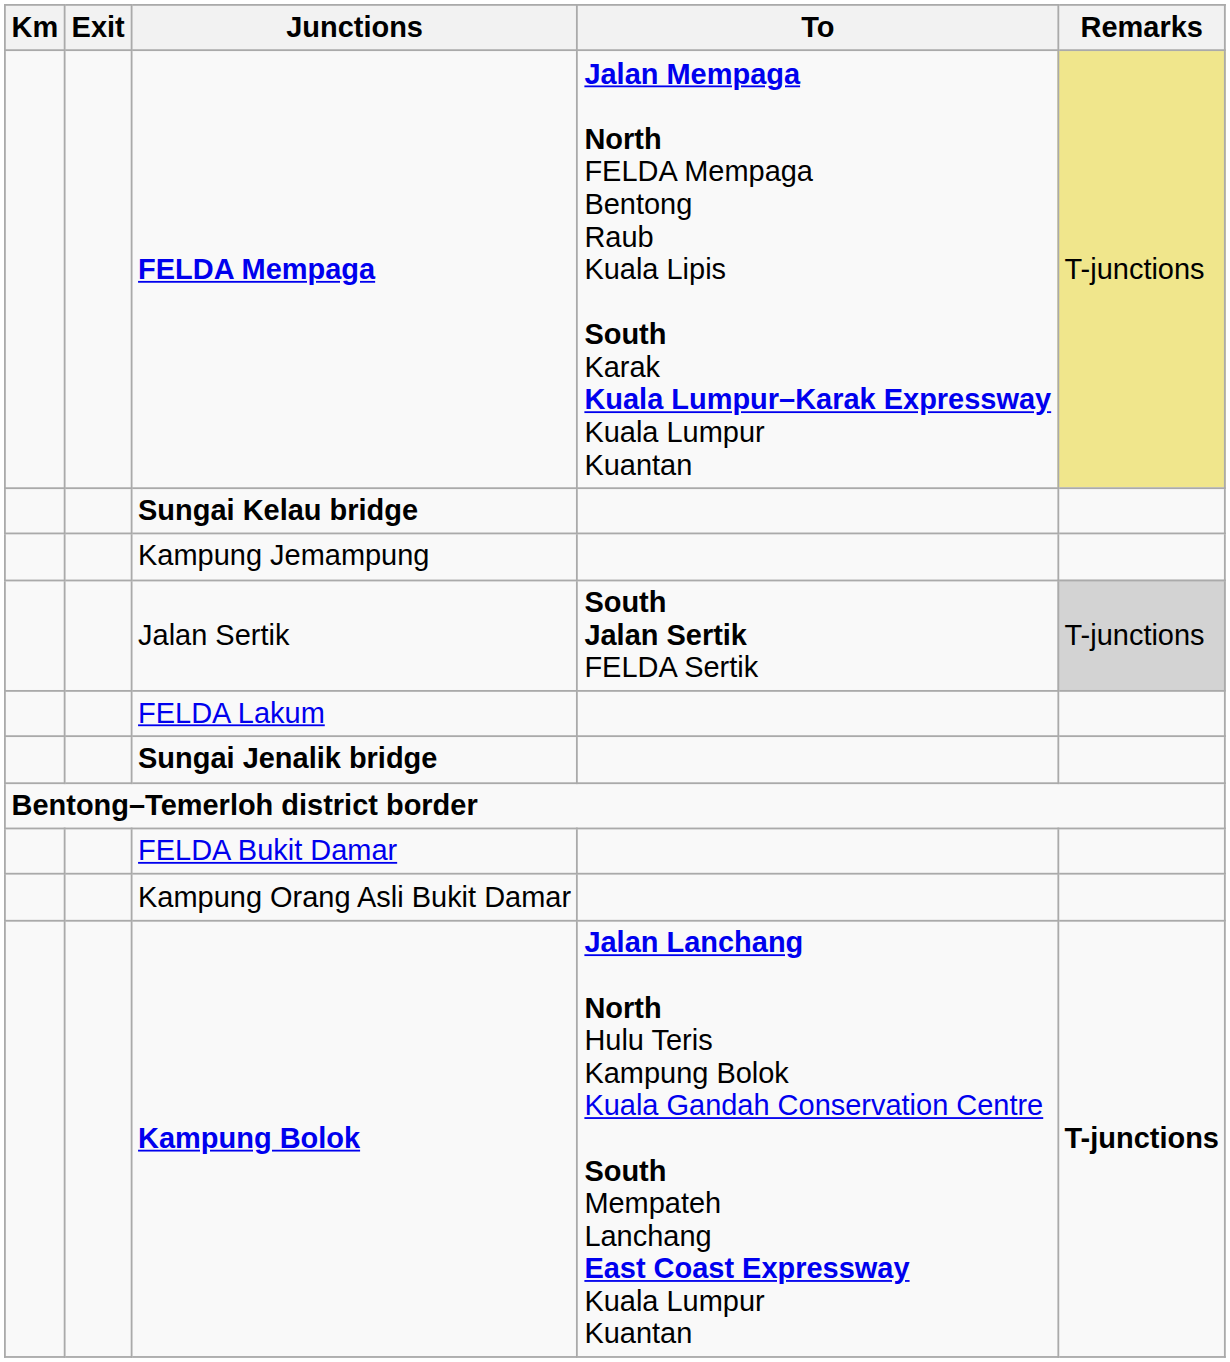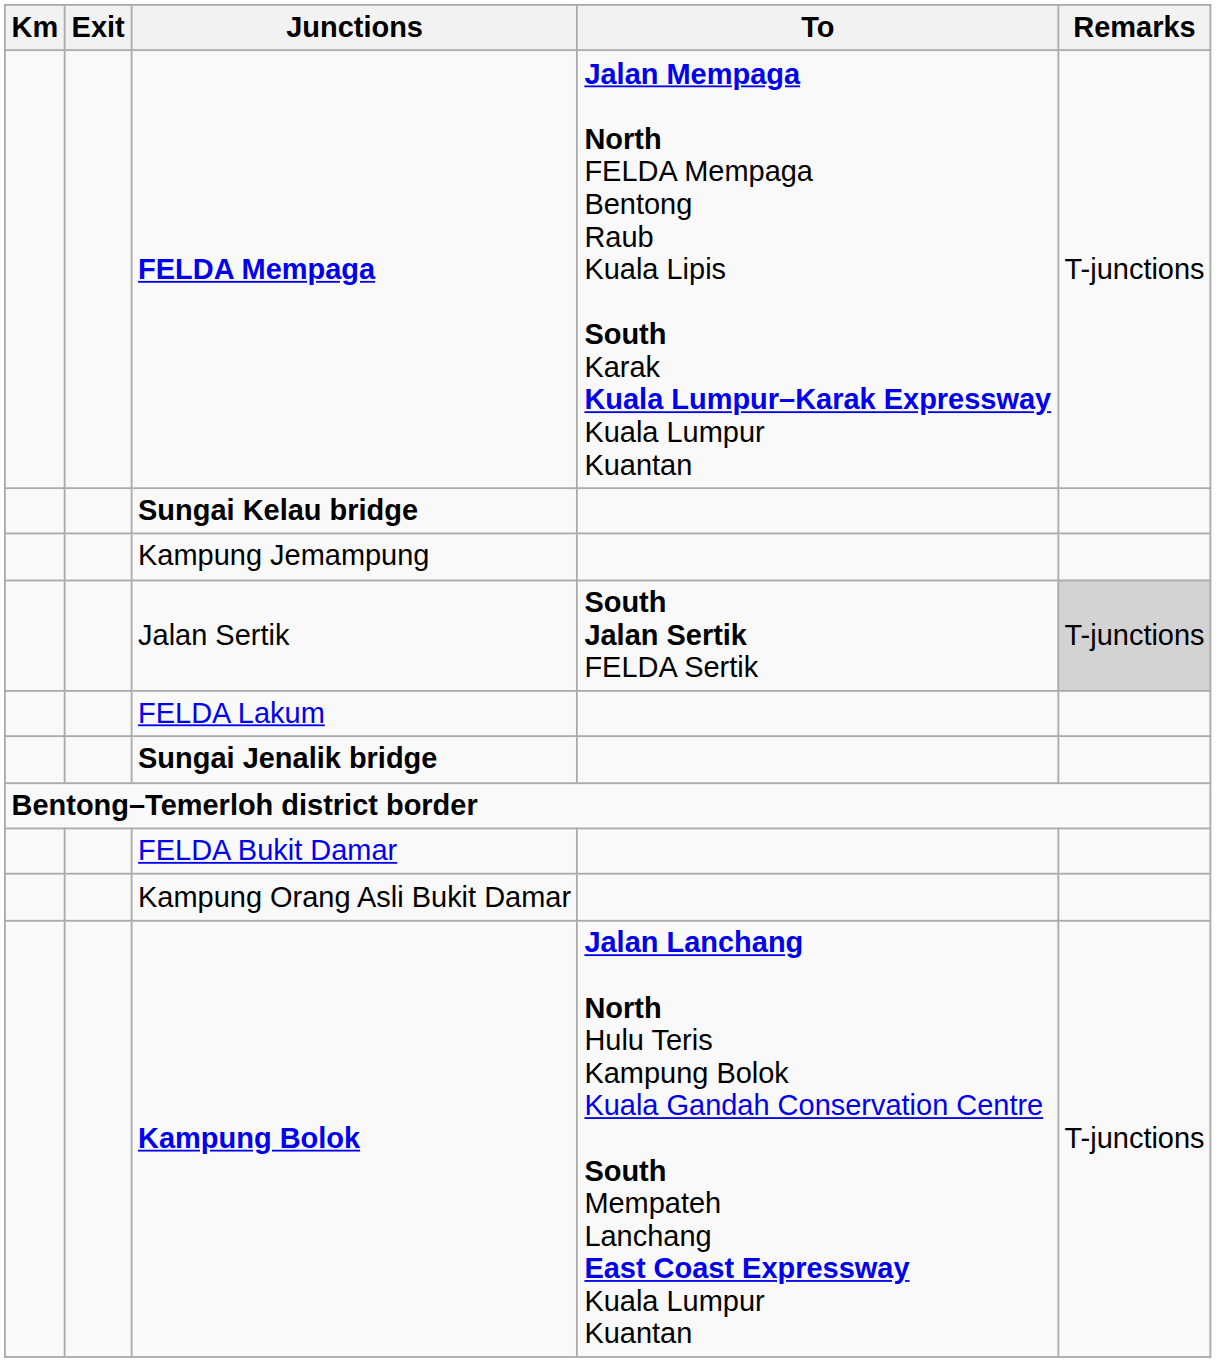(1135, 268) khaki background -> (1135, 268) no background
(1142, 1138) bold -> (1135, 1138) normal
